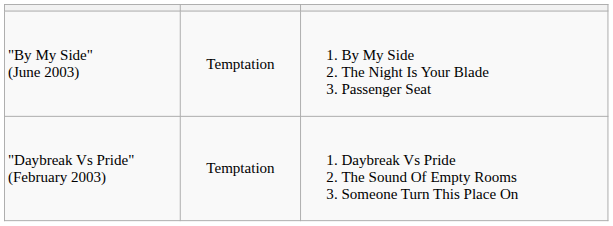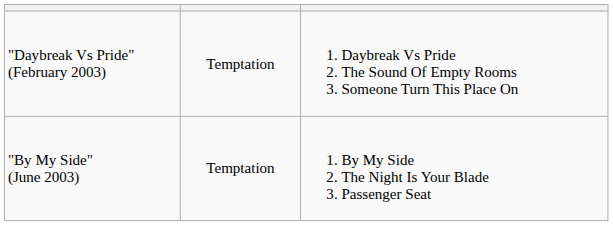rows swapped: (71, 168) <-> (50, 63)
